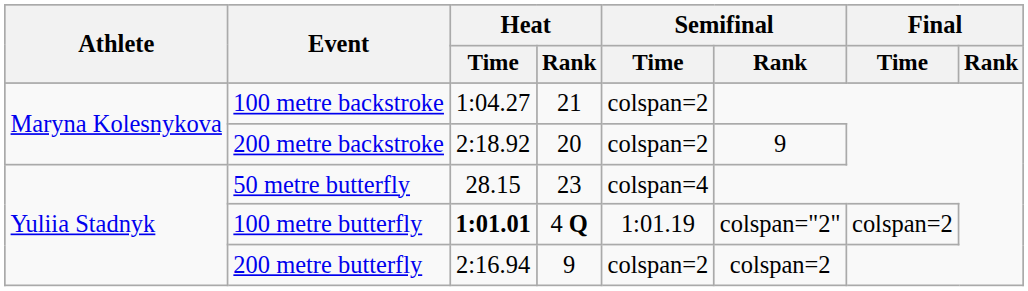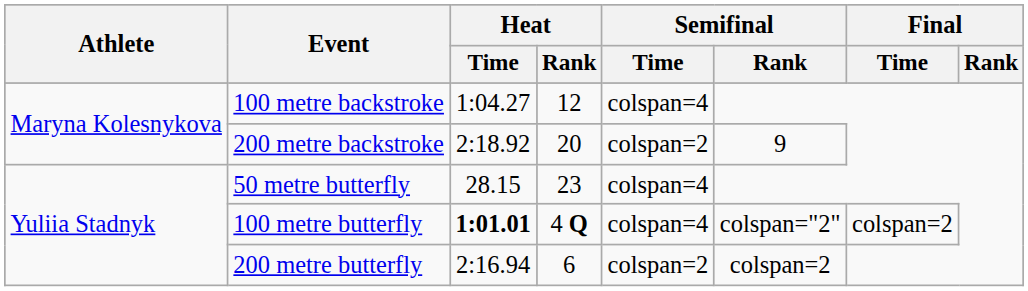(569, 103) 21 -> (569, 103) 12
(658, 103) colspan=2 -> (658, 103) colspan=4
(658, 224) 1:01.19 -> (658, 224) colspan=4
(569, 265) 9 -> (569, 265) 6
